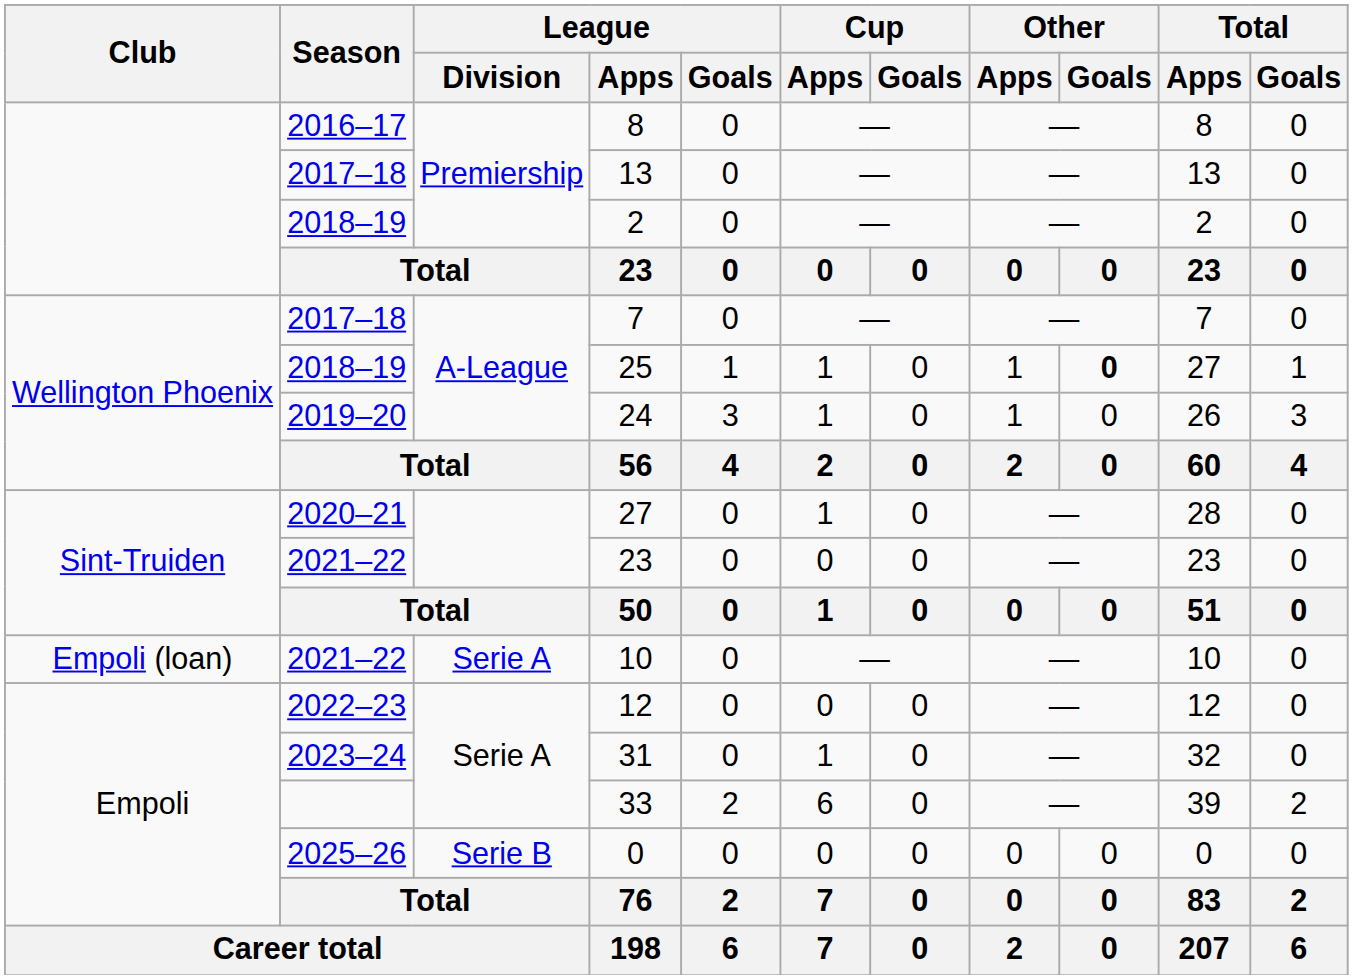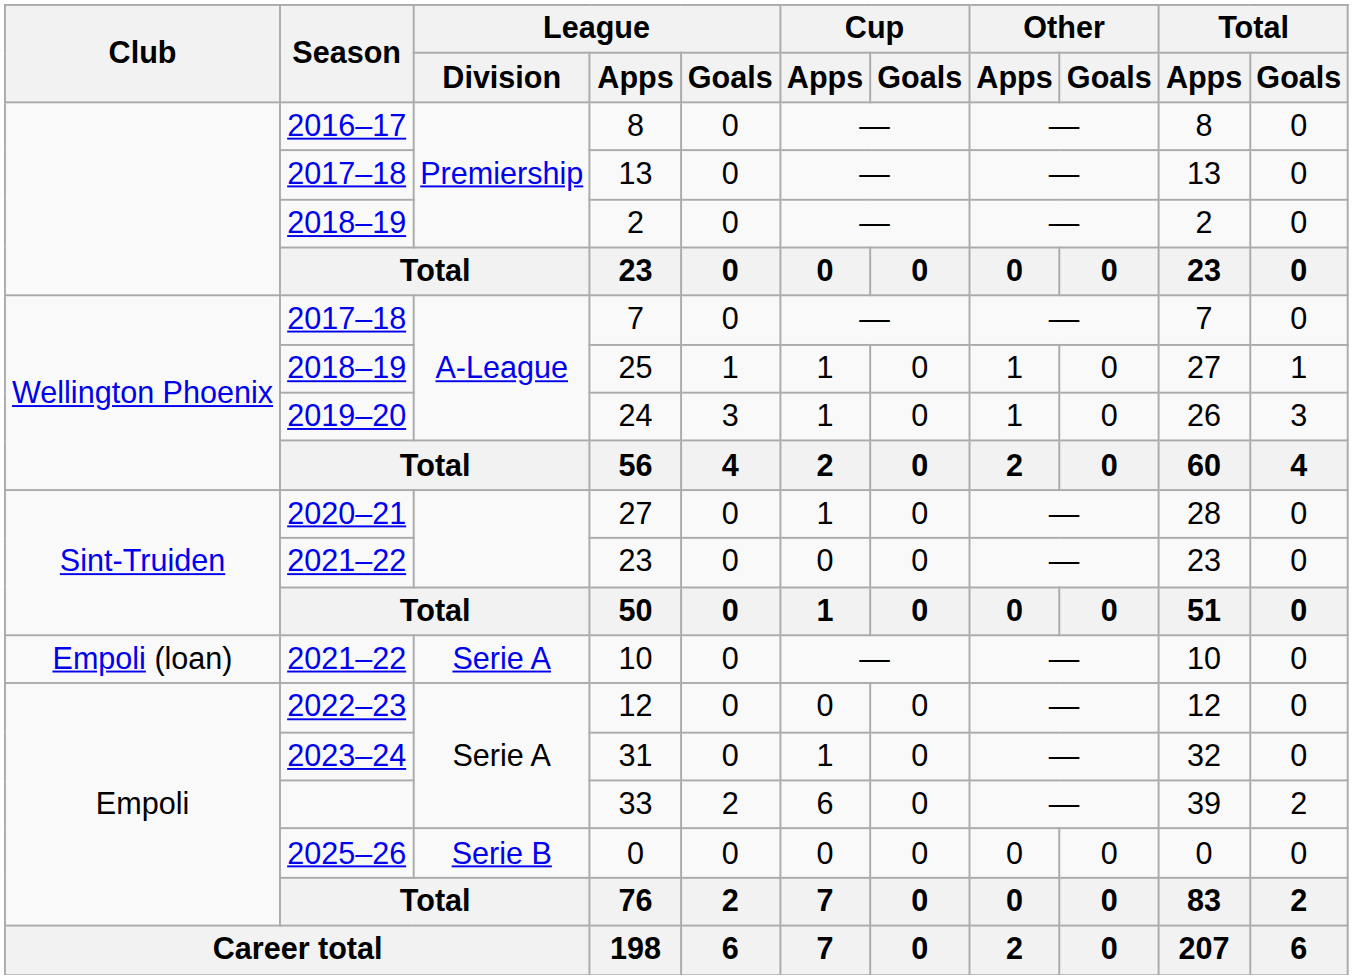(1109, 367) bold -> (1109, 367) normal
